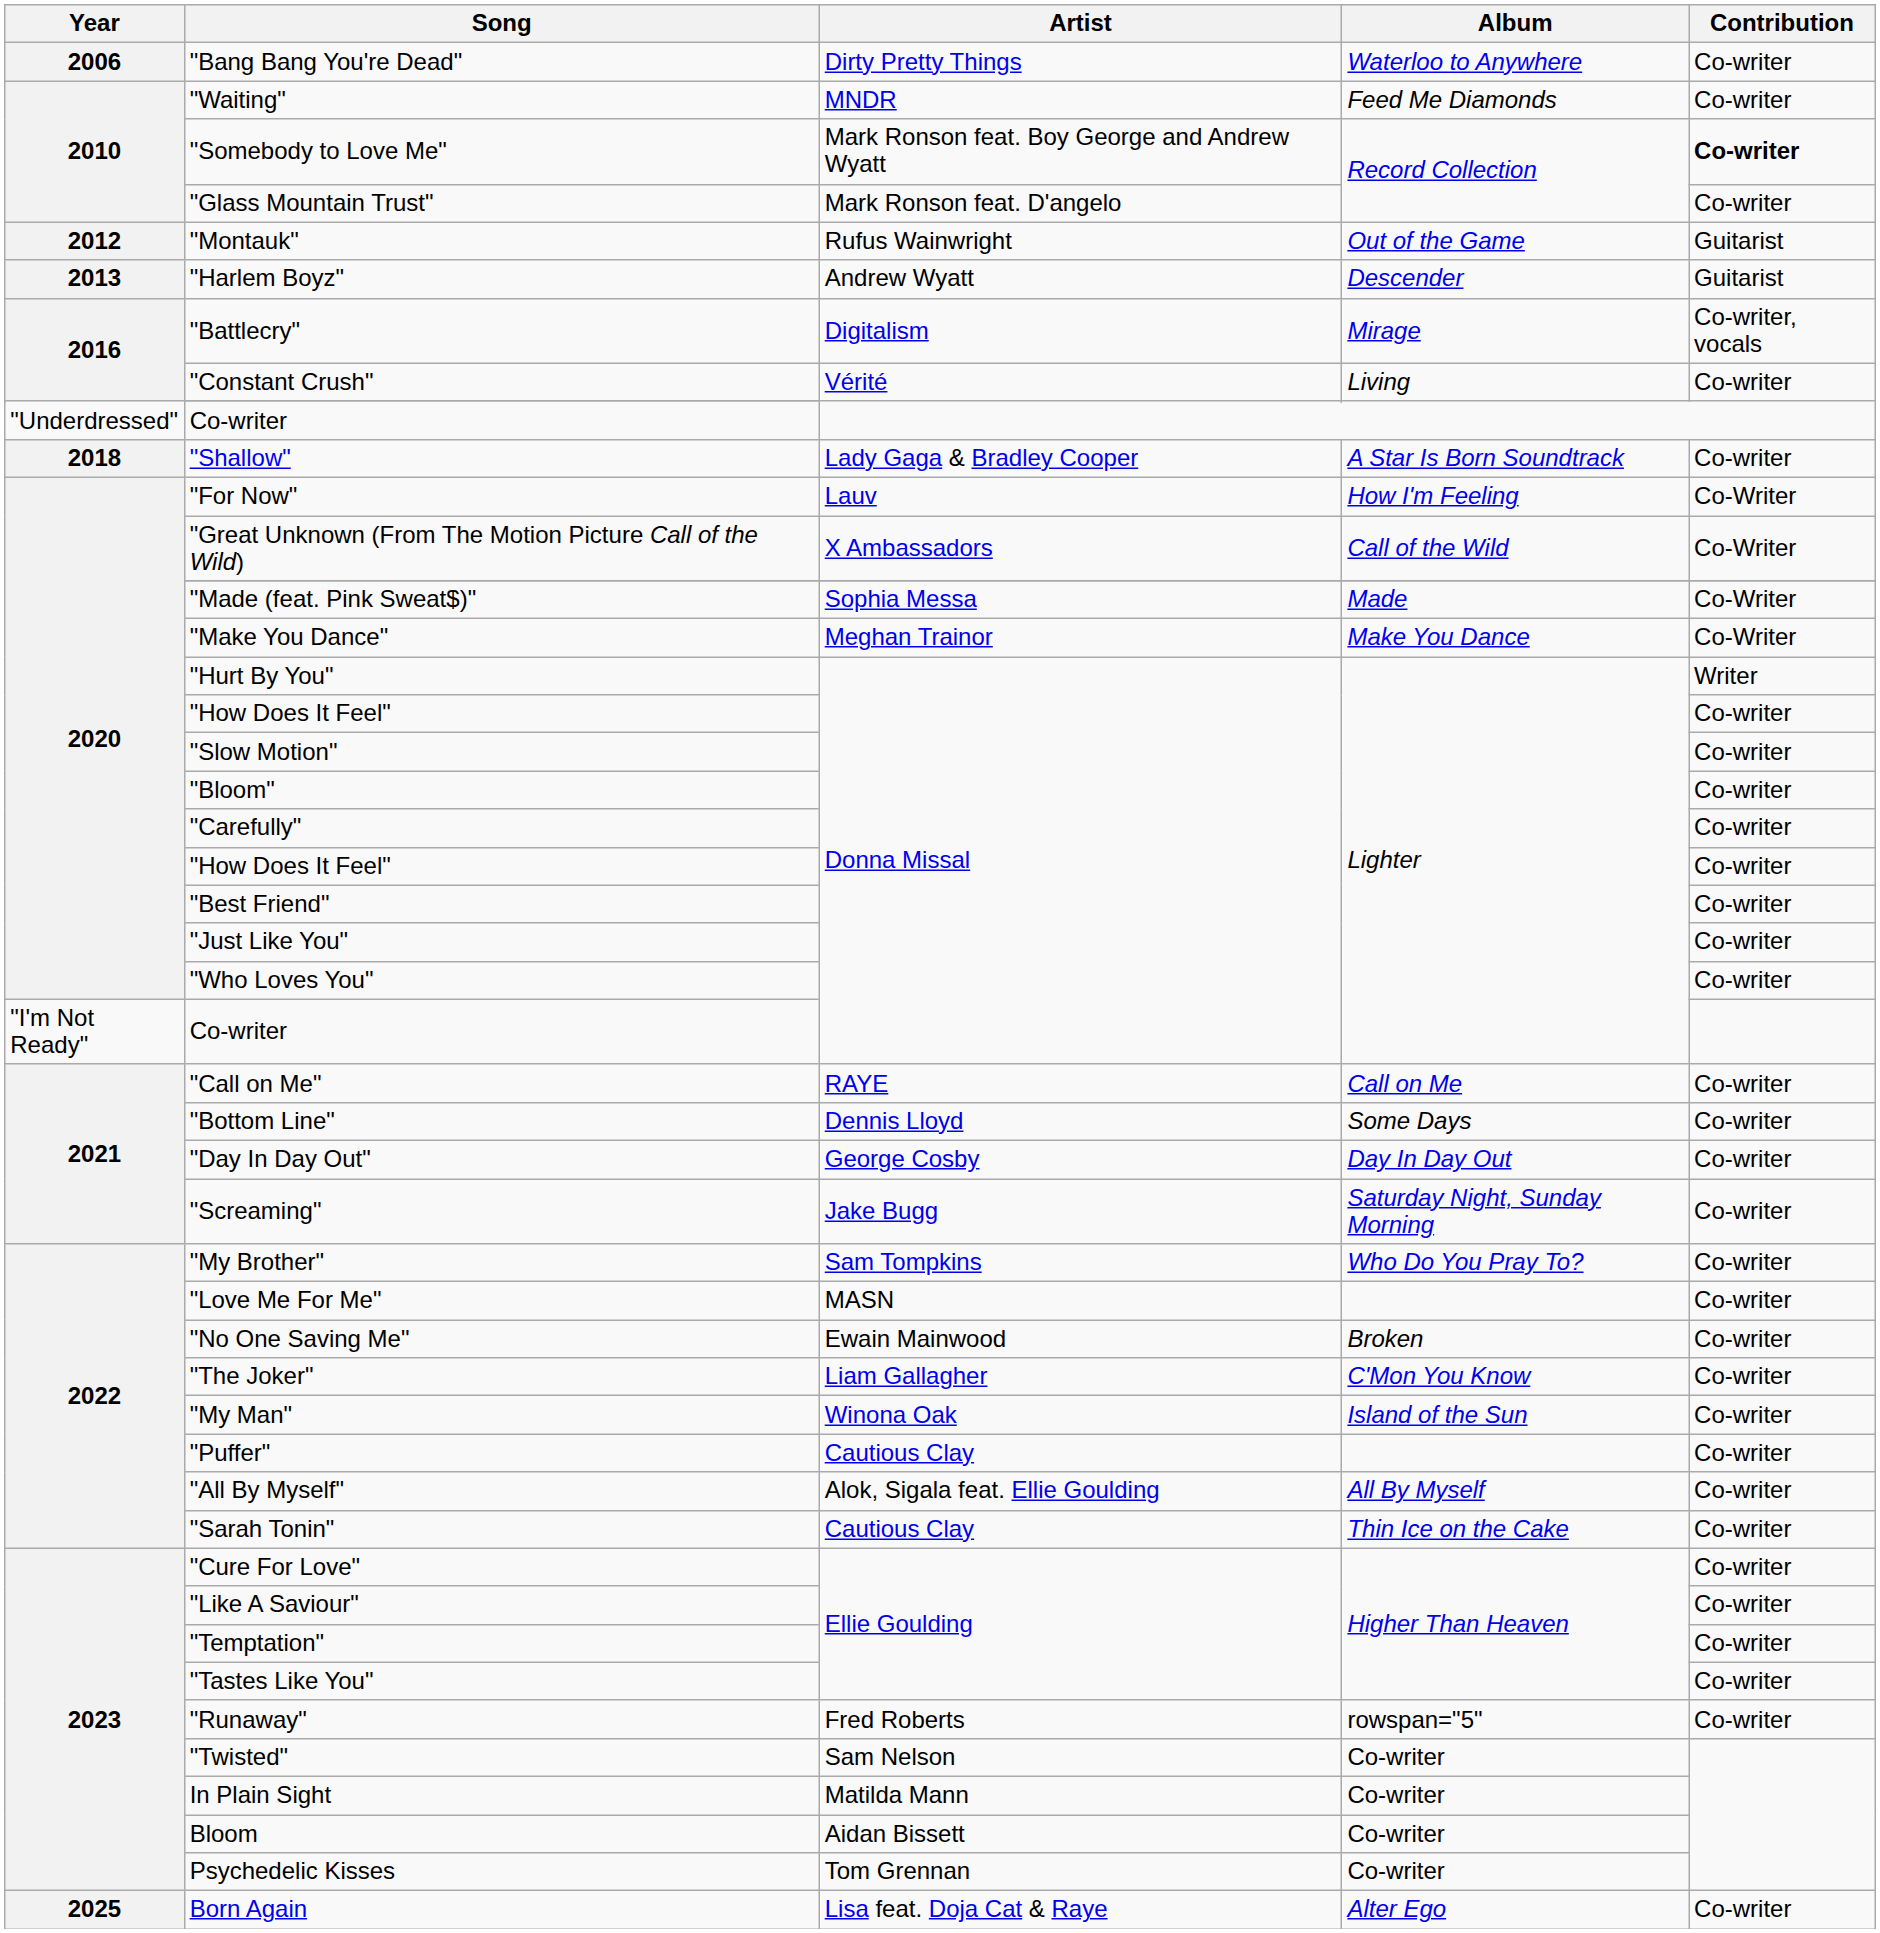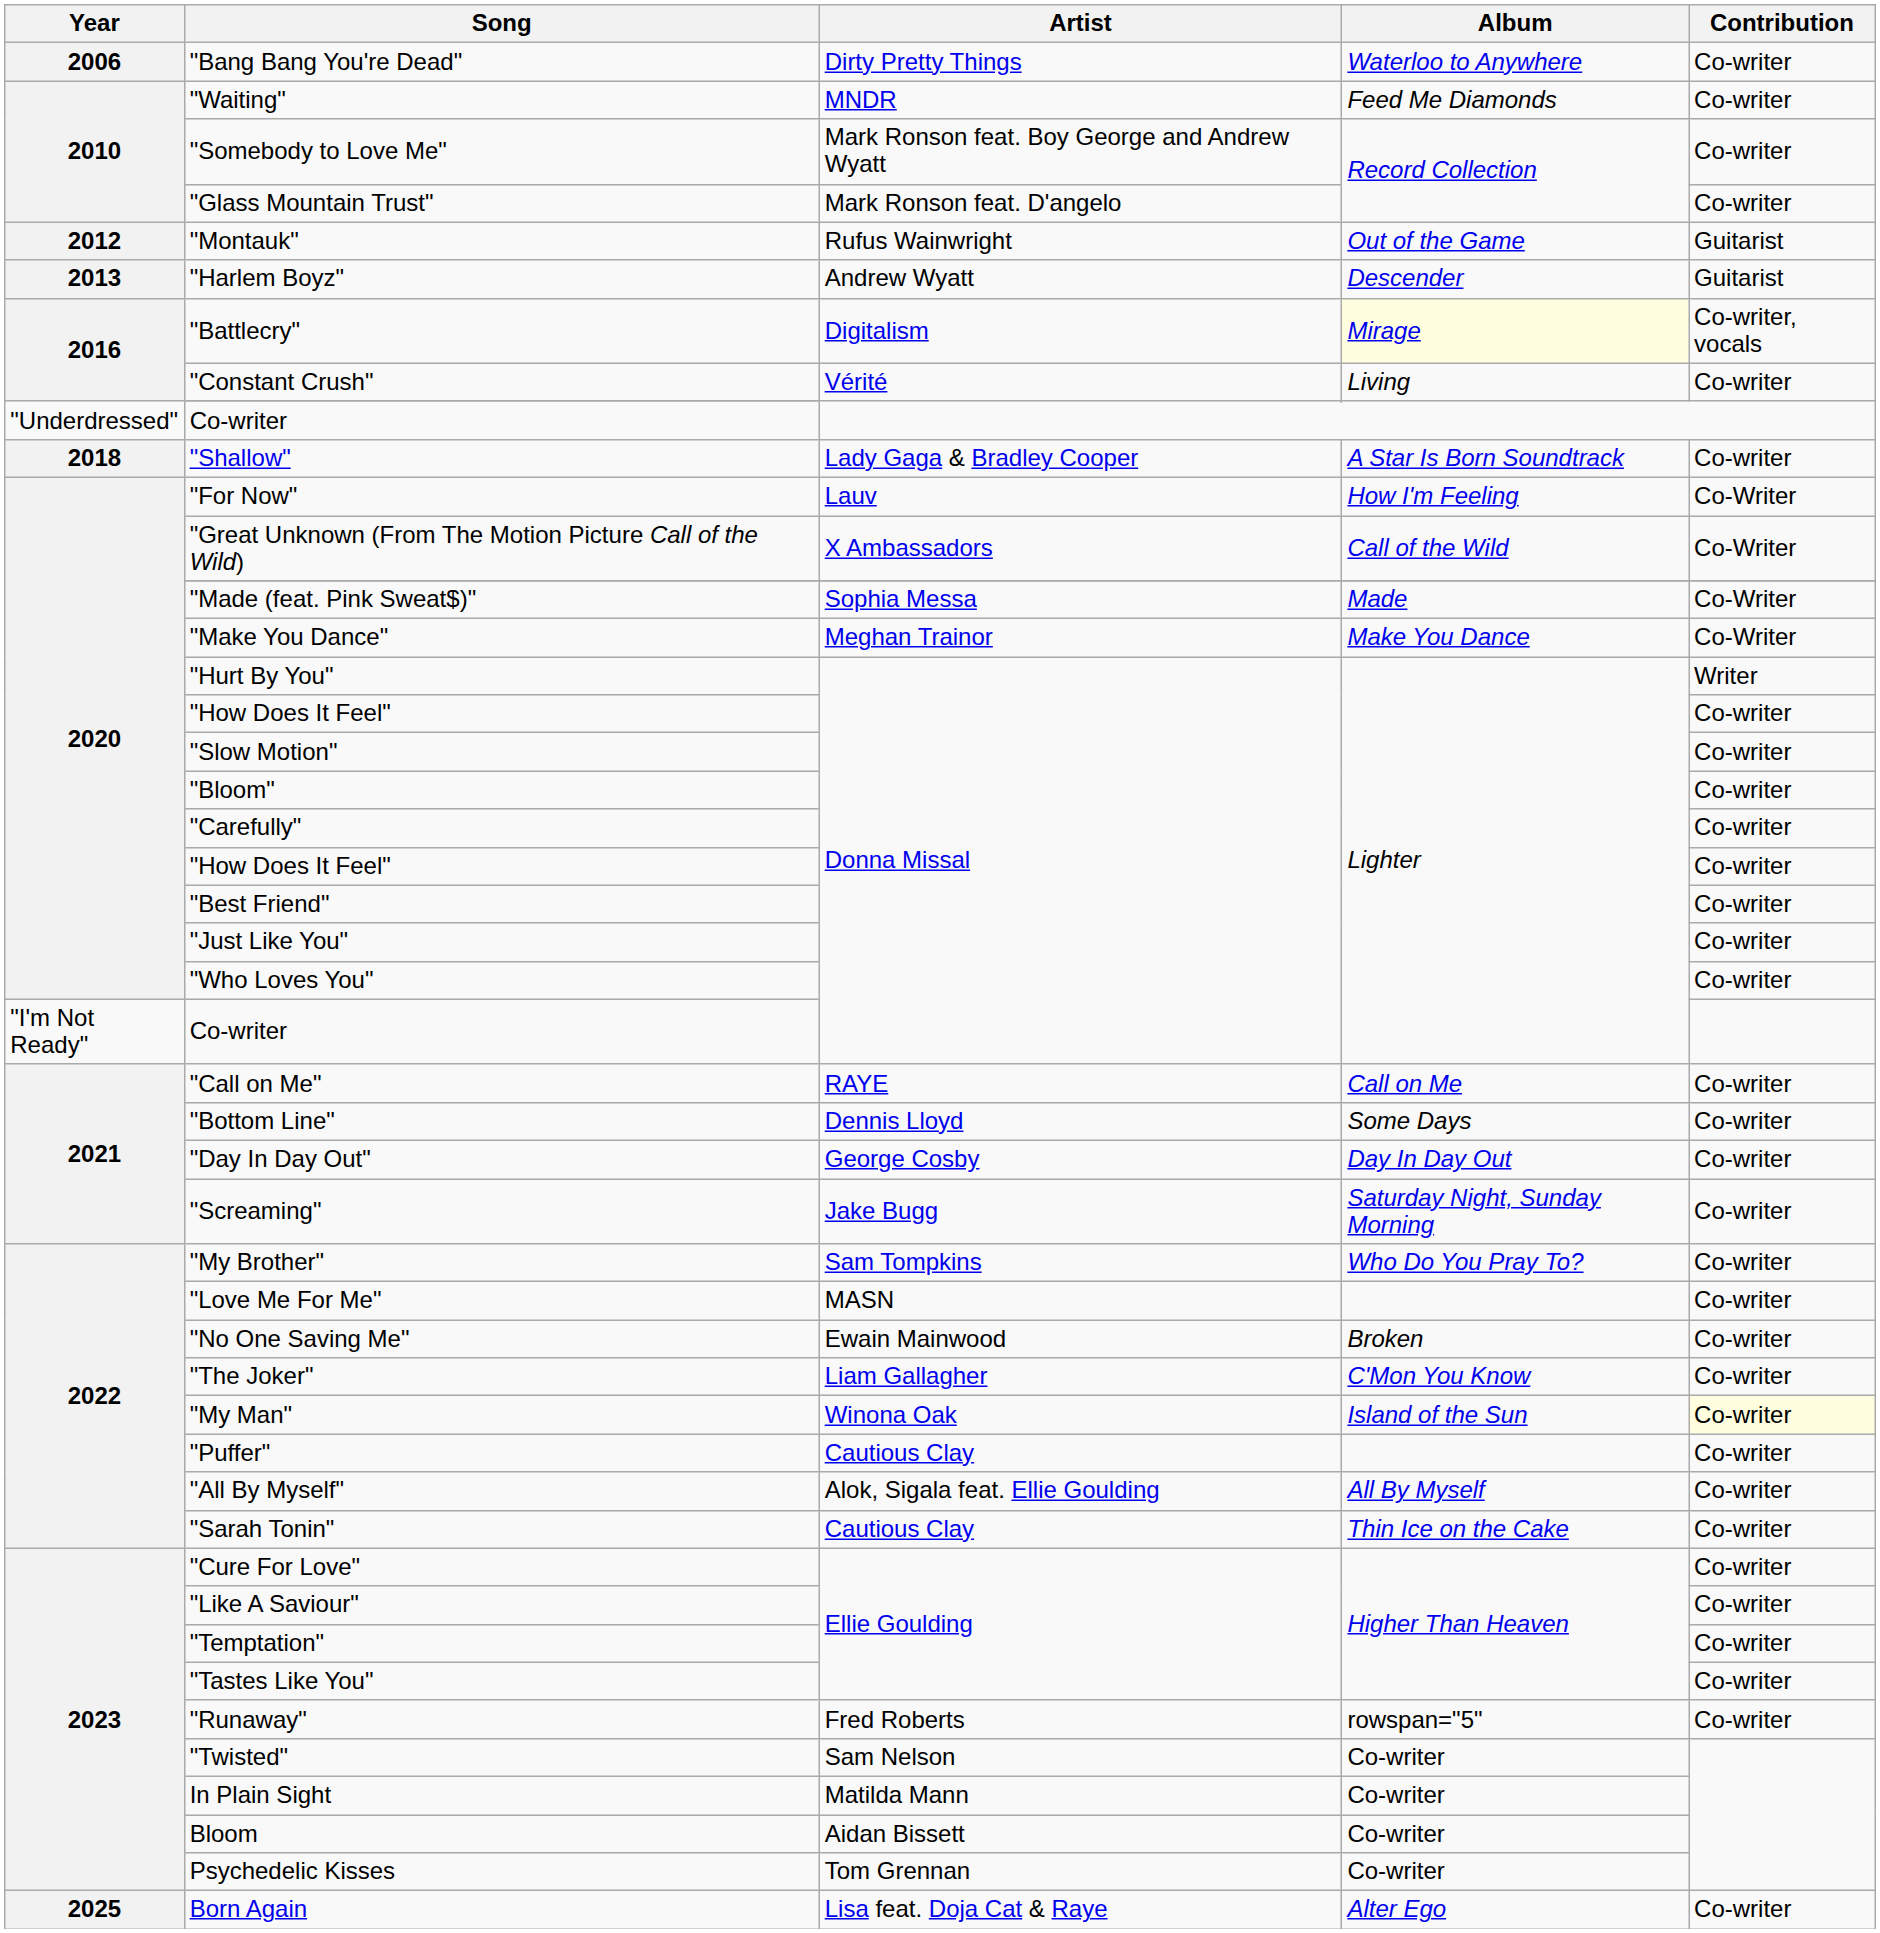(1747, 151) bold -> (1743, 151) normal
(1384, 330) no background -> (1384, 330) lightyellow background
(1743, 1414) no background -> (1743, 1414) lightyellow background
